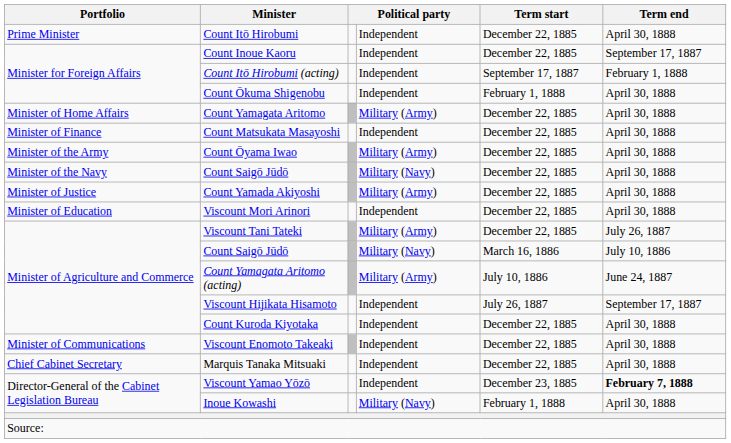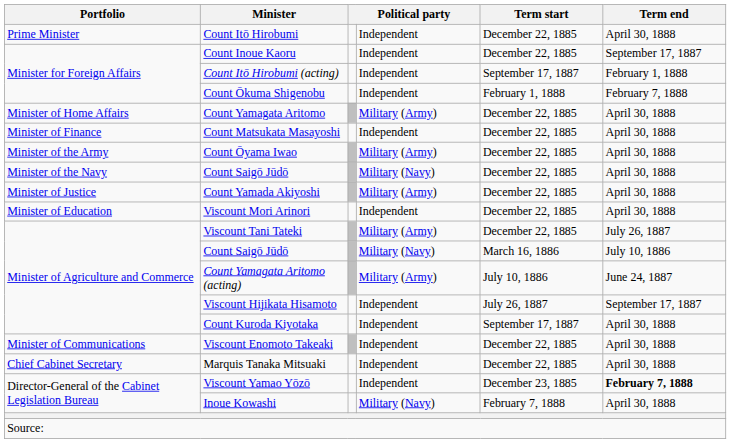(641, 93) April 30, 1888 -> (646, 93) February 7, 1888
(530, 324) December 22, 1885 -> (531, 324) September 17, 1887
(524, 403) February 1, 1888 -> (524, 403) February 7, 1888
